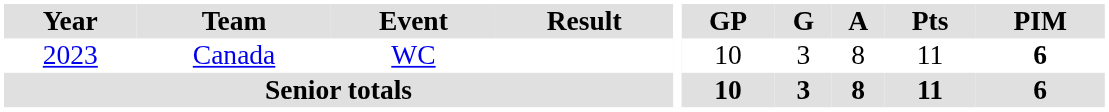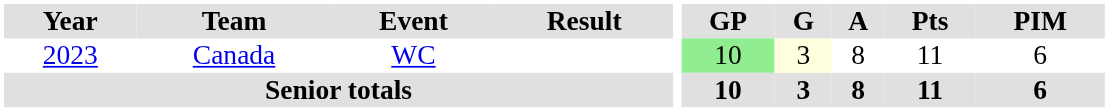(728, 55) no background -> (728, 55) lightgreen background
(803, 55) no background -> (803, 55) lightyellow background
(1040, 55) bold -> (1040, 55) normal
